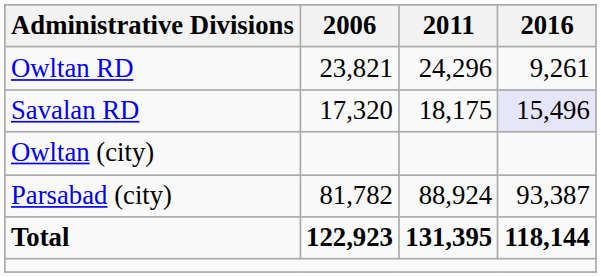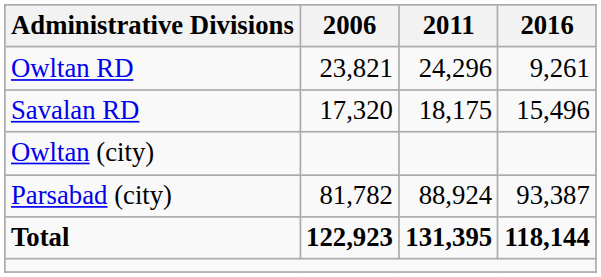(553, 110) lavender background -> (553, 110) no background
